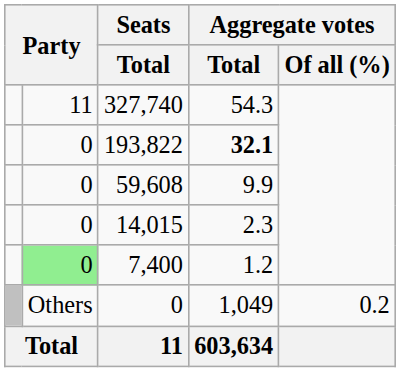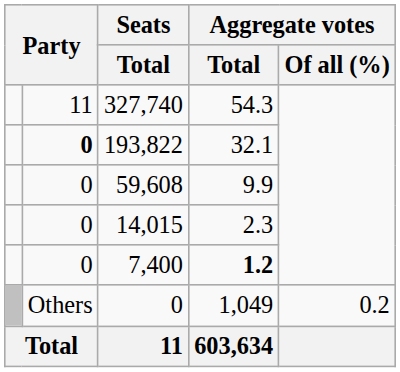(87, 145) normal -> (87, 145) bold
(252, 145) bold -> (252, 145) normal
(87, 265) lightgreen background -> (87, 265) no background
(258, 265) normal -> (258, 265) bold
